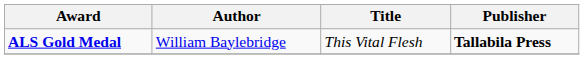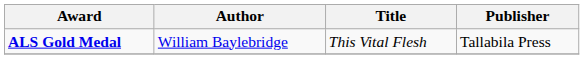(502, 41) bold -> (505, 41) normal
